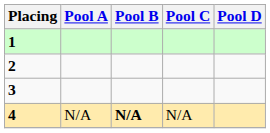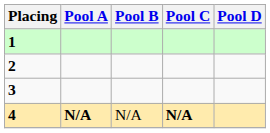(78, 115) normal -> (78, 115) bold
(128, 115) bold -> (128, 115) normal
(179, 115) normal -> (179, 115) bold
